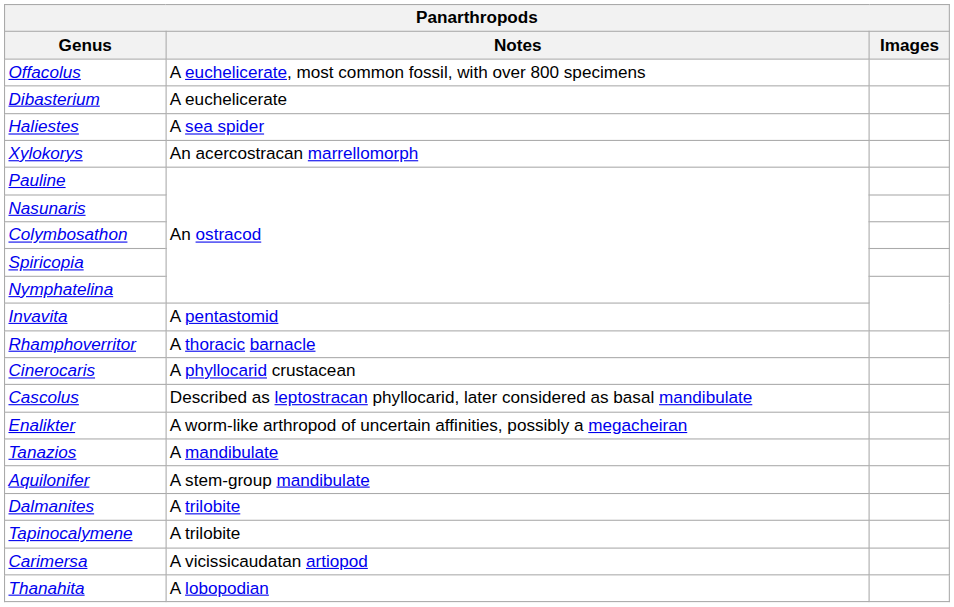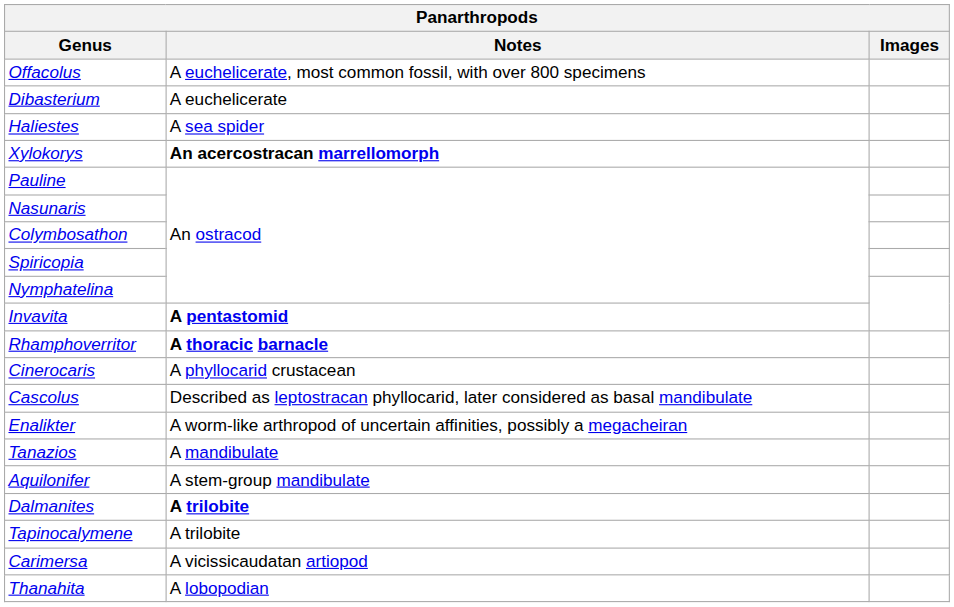(294, 153) normal -> (305, 153) bold
(224, 316) normal -> (229, 316) bold
(243, 343) normal -> (249, 343) bold
(205, 506) normal -> (209, 506) bold
